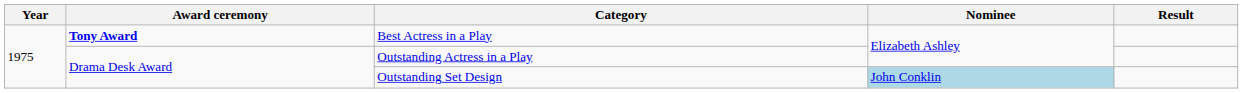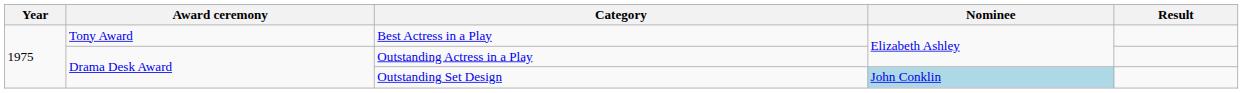(103, 35) bold -> (101, 35) normal
